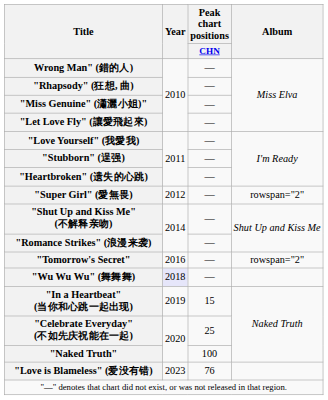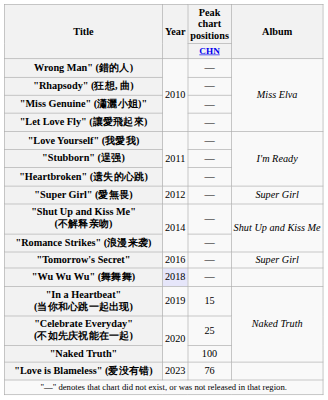(277, 195) rowspan="2" -> (277, 195) Super Girl
(277, 260) rowspan="2" -> (277, 260) Super Girl
